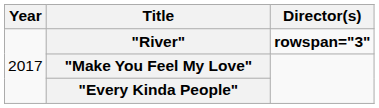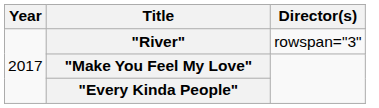(322, 41) bold -> (318, 41) normal
